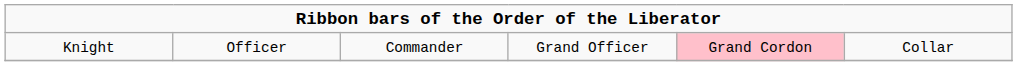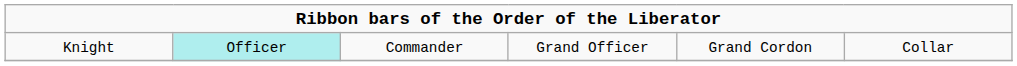(257, 48) no background -> (257, 48) paleturquoise background
(760, 48) pink background -> (760, 48) no background
